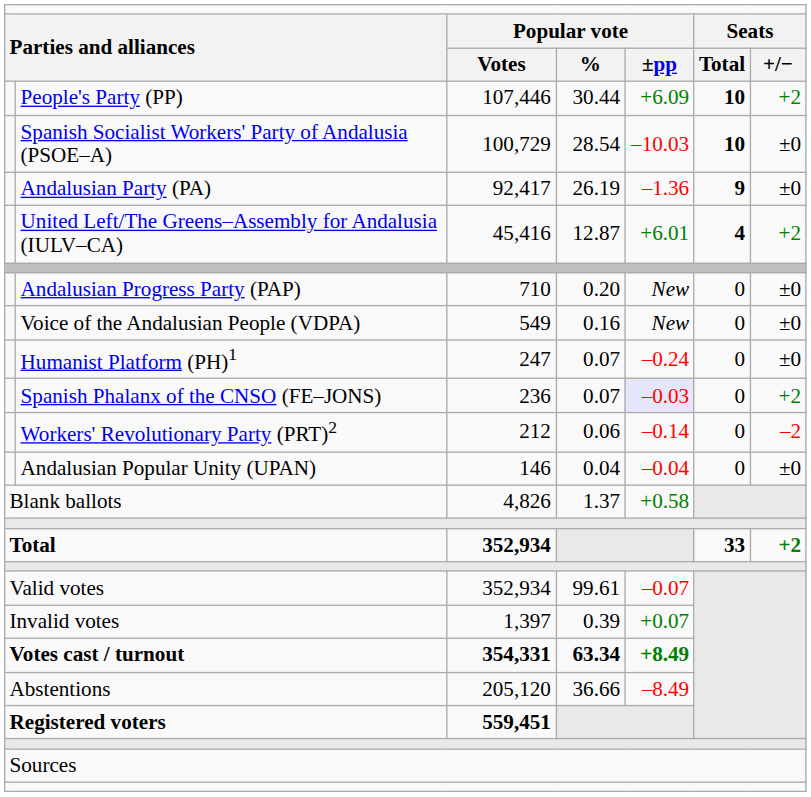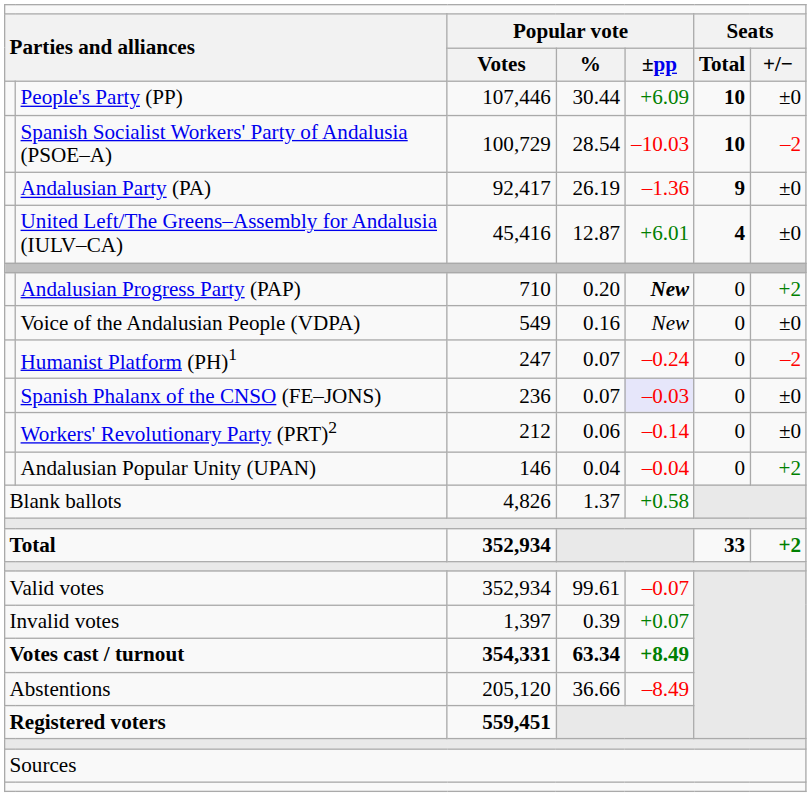(790, 97) +2 -> (790, 97) ±0
(790, 143) ±0 -> (790, 143) –2
(790, 234) +2 -> (790, 234) ±0
(670, 289) normal -> (670, 289) bold
(790, 289) ±0 -> (790, 289) +2
(790, 359) ±0 -> (790, 359) –2
(790, 395) +2 -> (790, 395) ±0
(790, 431) –2 -> (790, 431) ±0
(790, 468) ±0 -> (790, 468) +2
